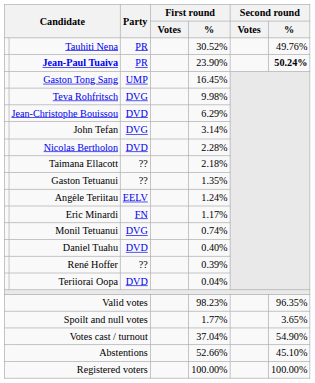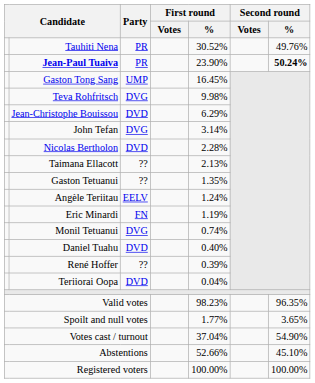(214, 164) 2.18% -> (214, 164) 2.13%
(214, 214) 1.17% -> (214, 214) 1.19%
